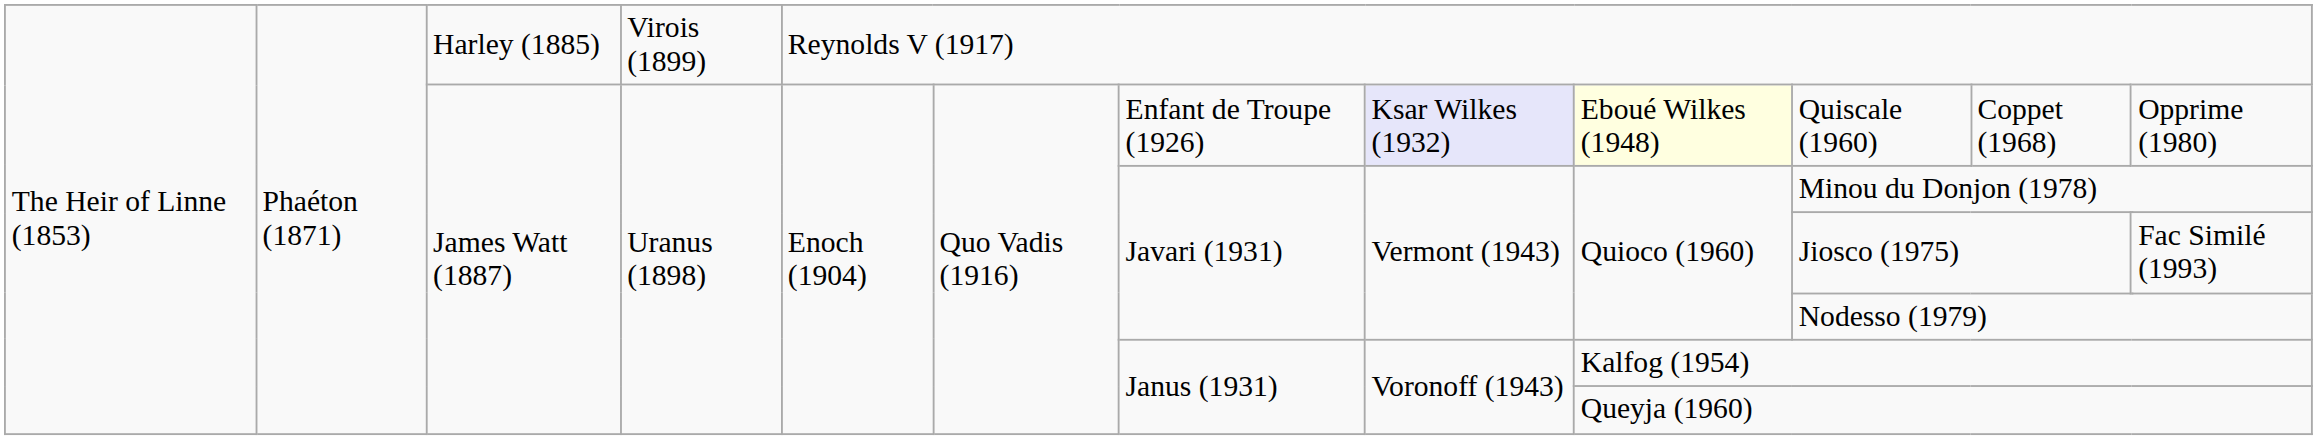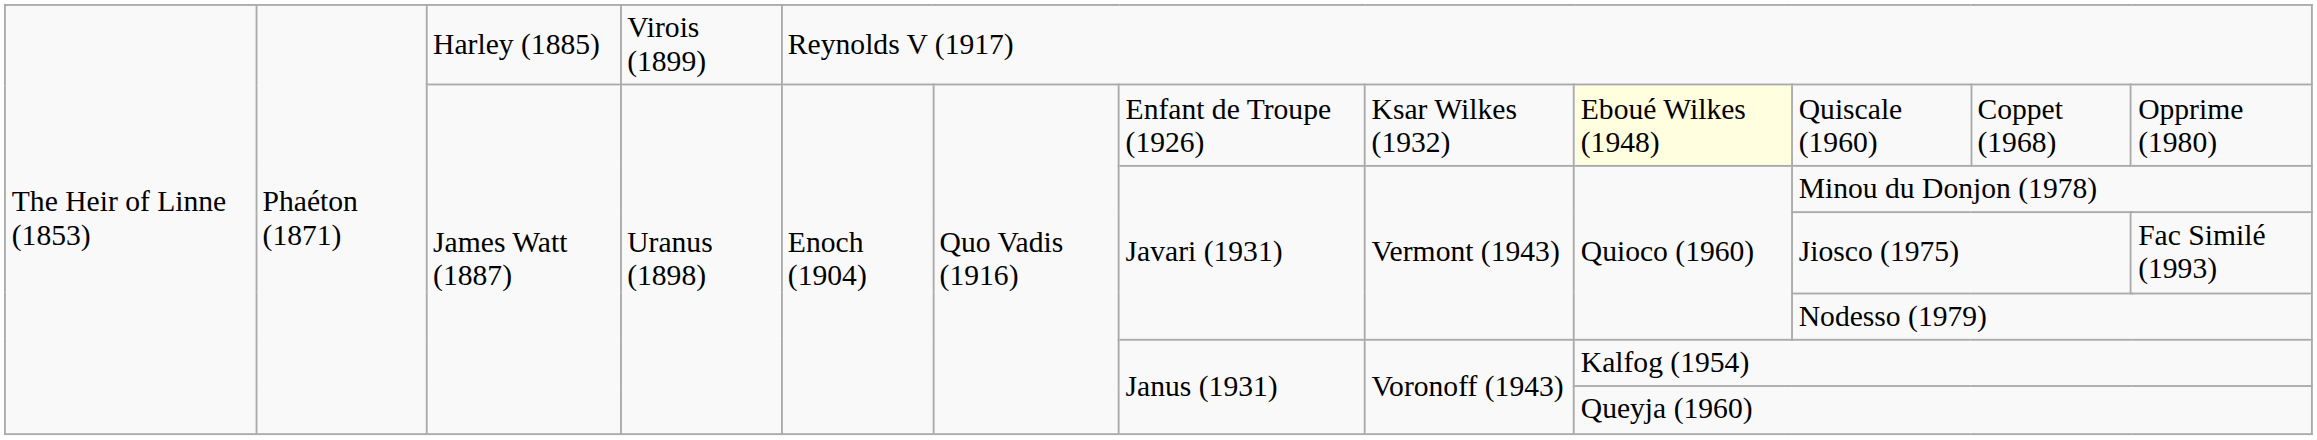(1444, 124) lavender background -> (1444, 124) no background
